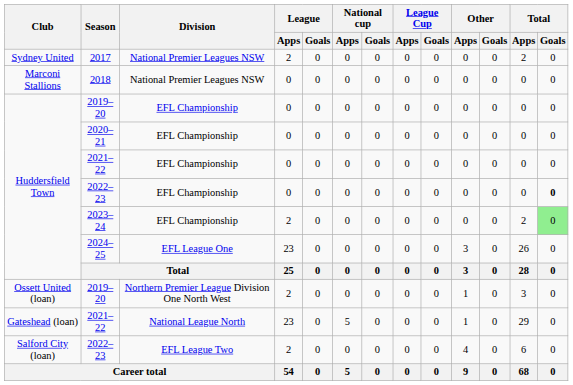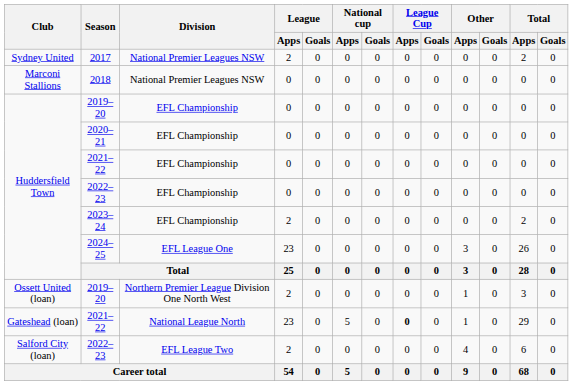(553, 192) bold -> (553, 192) normal
(553, 220) lightgreen background -> (553, 220) no background
(407, 321) normal -> (407, 321) bold
